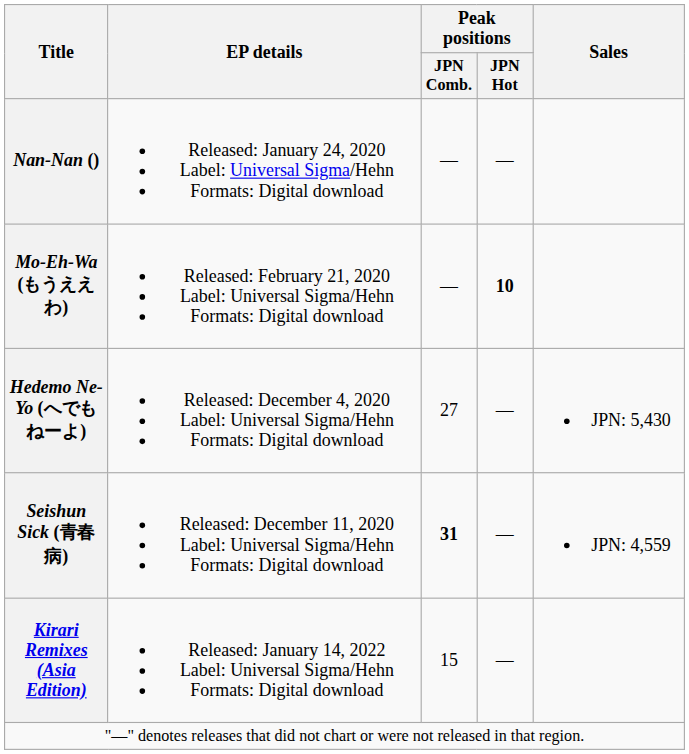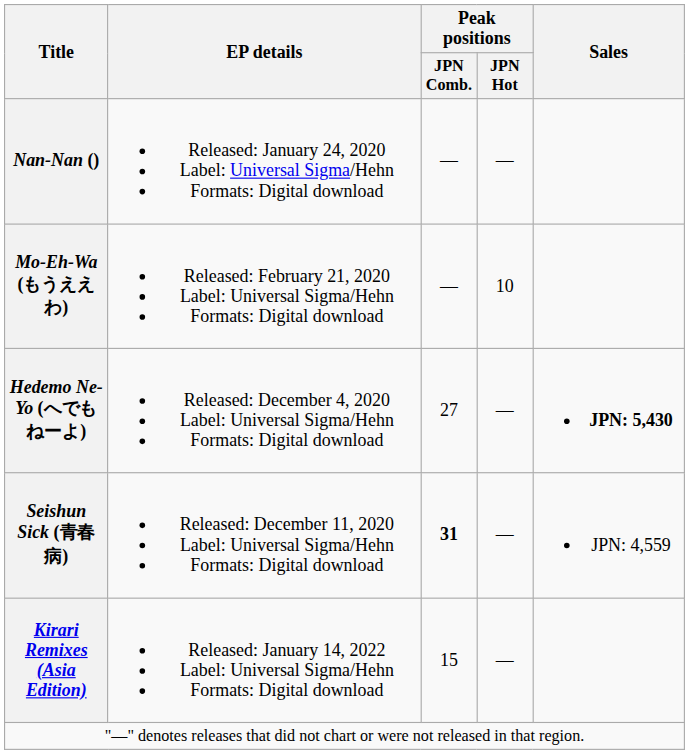(505, 285) bold -> (505, 285) normal
(609, 421) normal -> (609, 421) bold
